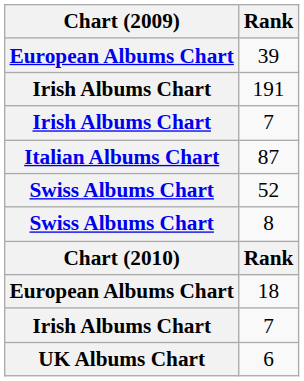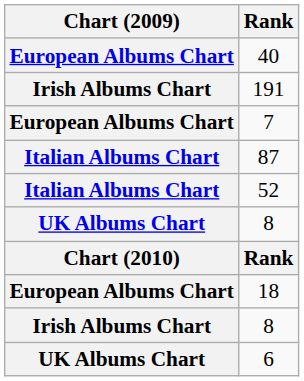(269, 55) 39 -> (269, 55) 40
(122, 122) Irish Albums Chart -> (122, 122) European Albums Chart
(122, 190) Swiss Albums Chart -> (122, 190) Italian Albums Chart
(122, 223) Swiss Albums Chart -> (122, 223) UK Albums Chart
(269, 325) 7 -> (269, 325) 8
